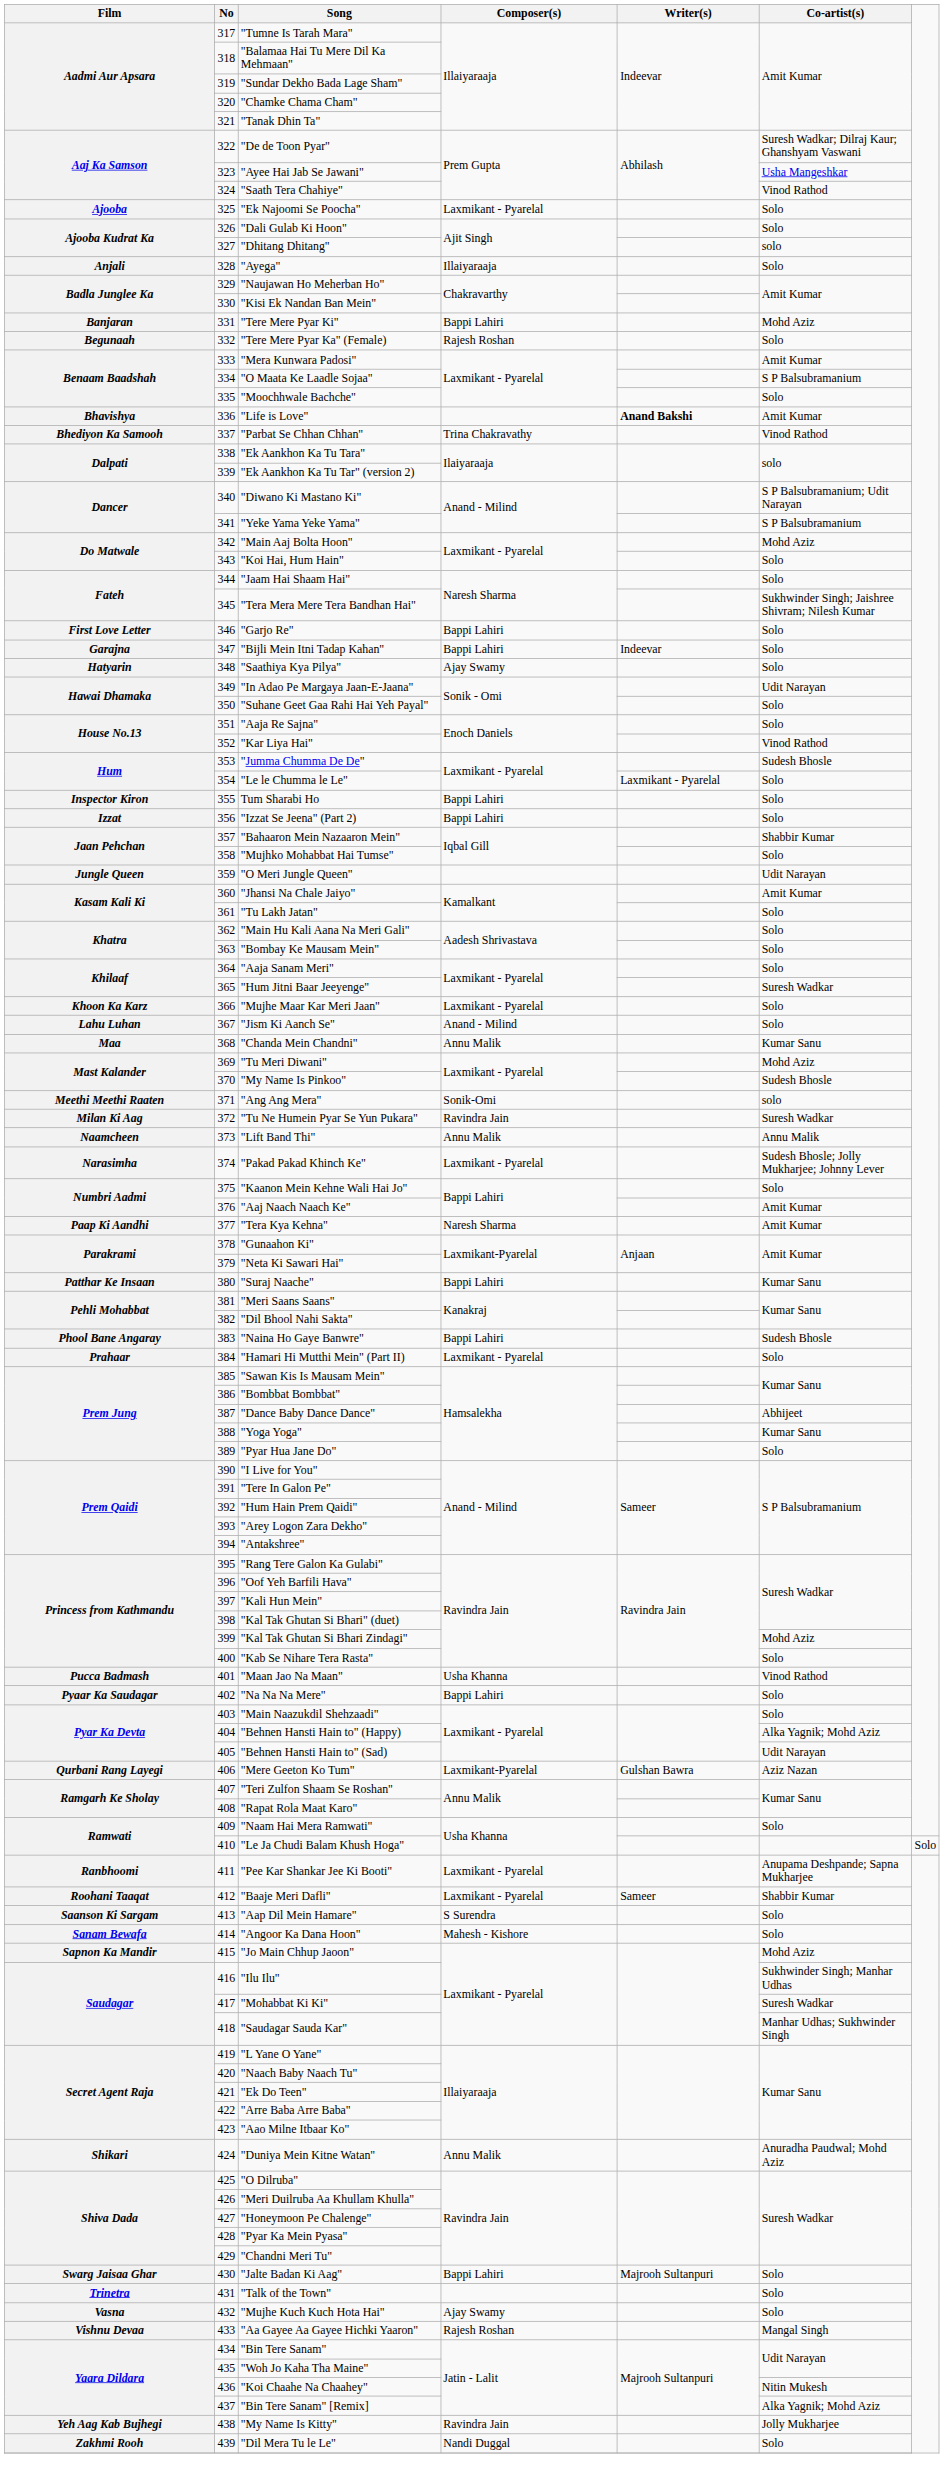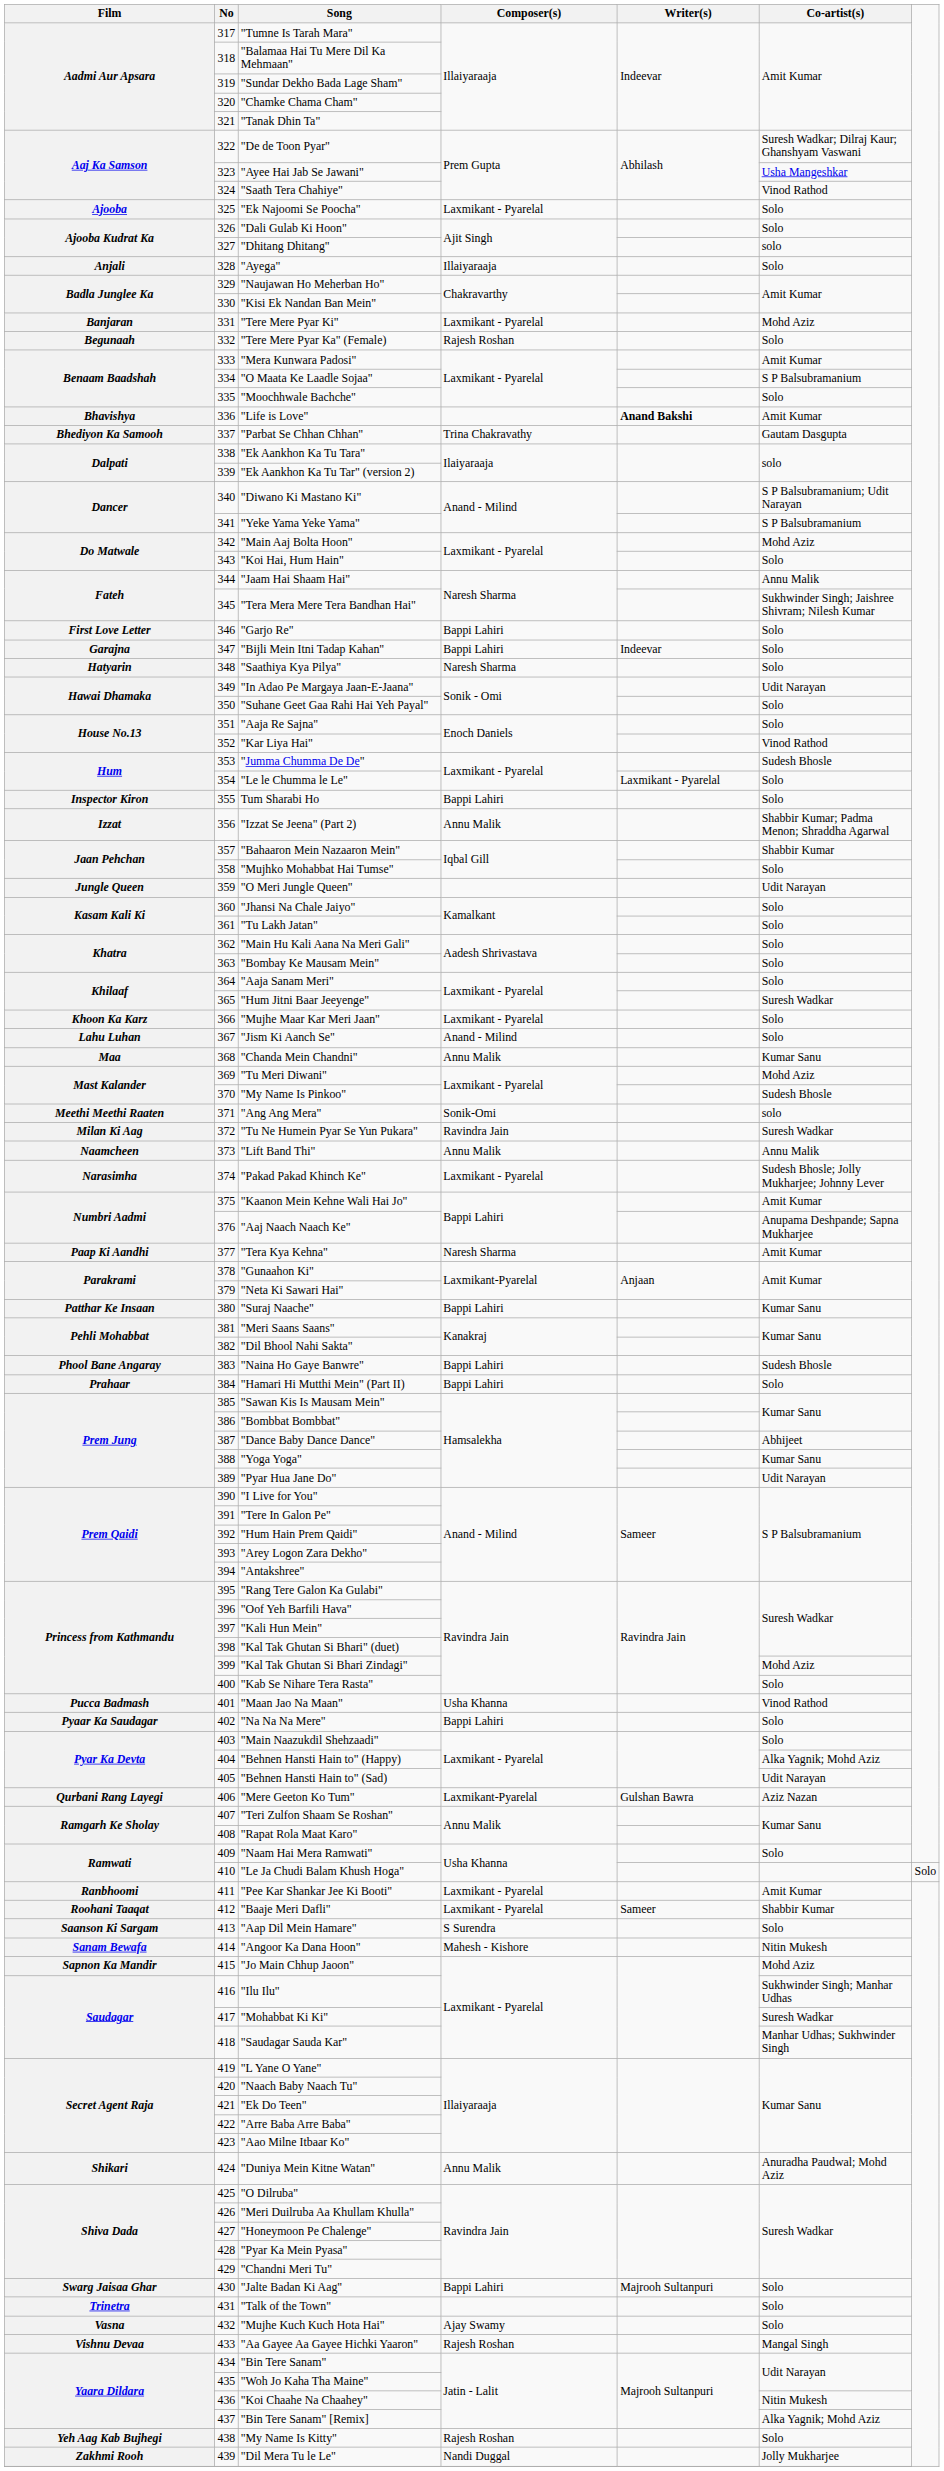(473, 322) Bappi Lahiri -> (493, 322) Laxmikant - Pyarelal
(795, 434) Vinod Rathod -> (804, 434) Gautam Dasgupta
(772, 579) Solo -> (790, 579) Annu Malik
(474, 668) Ajay Swamy -> (480, 668) Naresh Sharma
(473, 818) Bappi Lahiri -> (472, 824) Annu Malik
(772, 818) Solo -> (825, 824) Shabbir Kumar; Padma Menon; Shraddha Agarwal
(792, 893) Amit Kumar -> (772, 906) Solo
(772, 1188) Solo -> (792, 1201) Amit Kumar
(792, 1207) Amit Kumar -> (830, 1227) Anupama Deshpande; Sapna Mukharjee
(493, 1357) Laxmikant - Pyarelal -> (473, 1383) Bappi Lahiri
(772, 1451) Solo -> (794, 1477) Udit Narayan
(830, 1871) Anupama Deshpande; Sapna Mukharjee -> (792, 1890) Amit Kumar
(772, 1934) Solo -> (794, 1947) Nitin Mukesh
(476, 2424) Ravindra Jain -> (479, 2437) Rajesh Roshan
(800, 2424) Jolly Mukharjee -> (772, 2437) Solo
(772, 2443) Solo -> (800, 2456) Jolly Mukharjee
